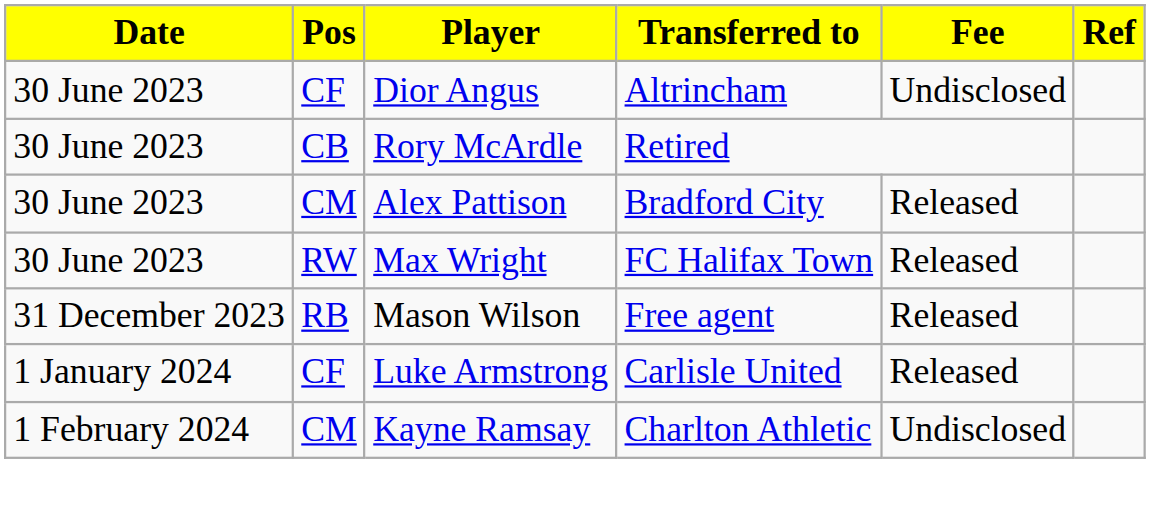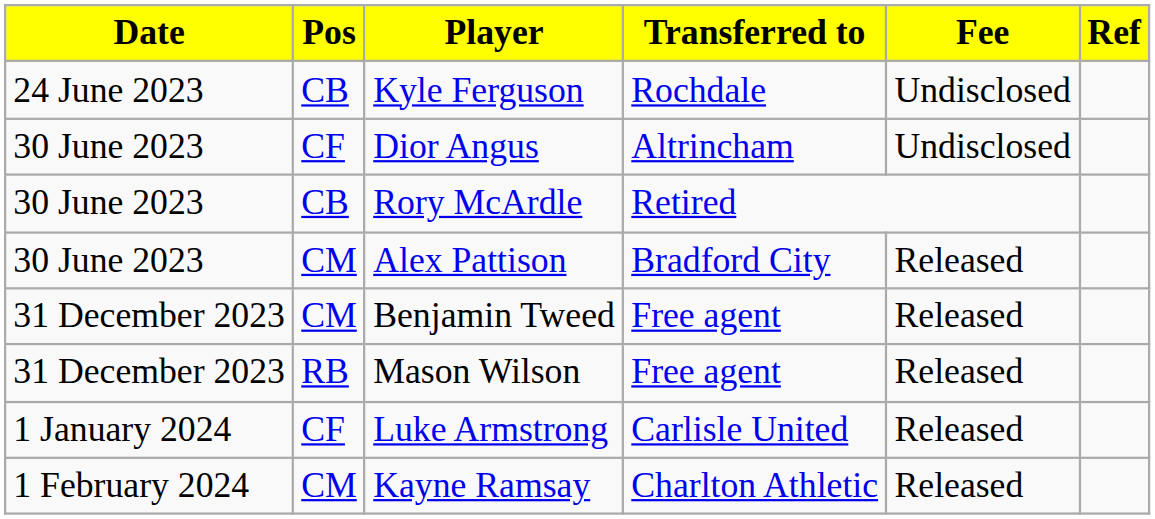+ row: (478, 89)
- row: (460, 259)
+ row: (494, 315)
(978, 428) Undisclosed -> (959, 485) Released
